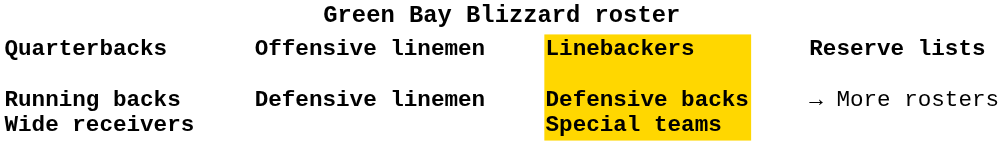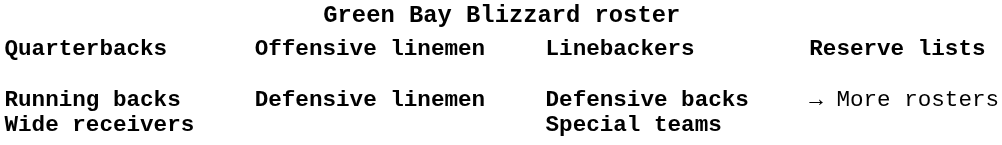(647, 88) gold background -> (647, 88) no background
